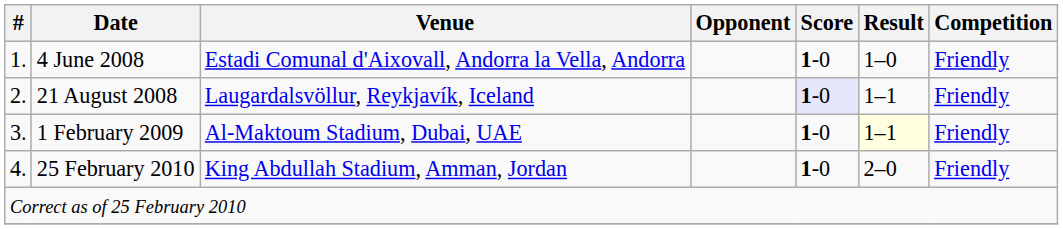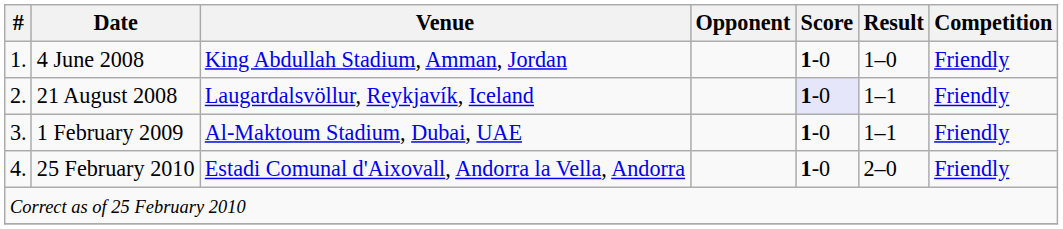(445, 59) Estadi Comunal d'Aixovall, Andorra la Vella, Andorra -> (386, 59) King Abdullah Stadium, Amman, Jordan
(880, 132) lightyellow background -> (880, 132) no background
(386, 169) King Abdullah Stadium, Amman, Jordan -> (445, 169) Estadi Comunal d'Aixovall, Andorra la Vella, Andorra
